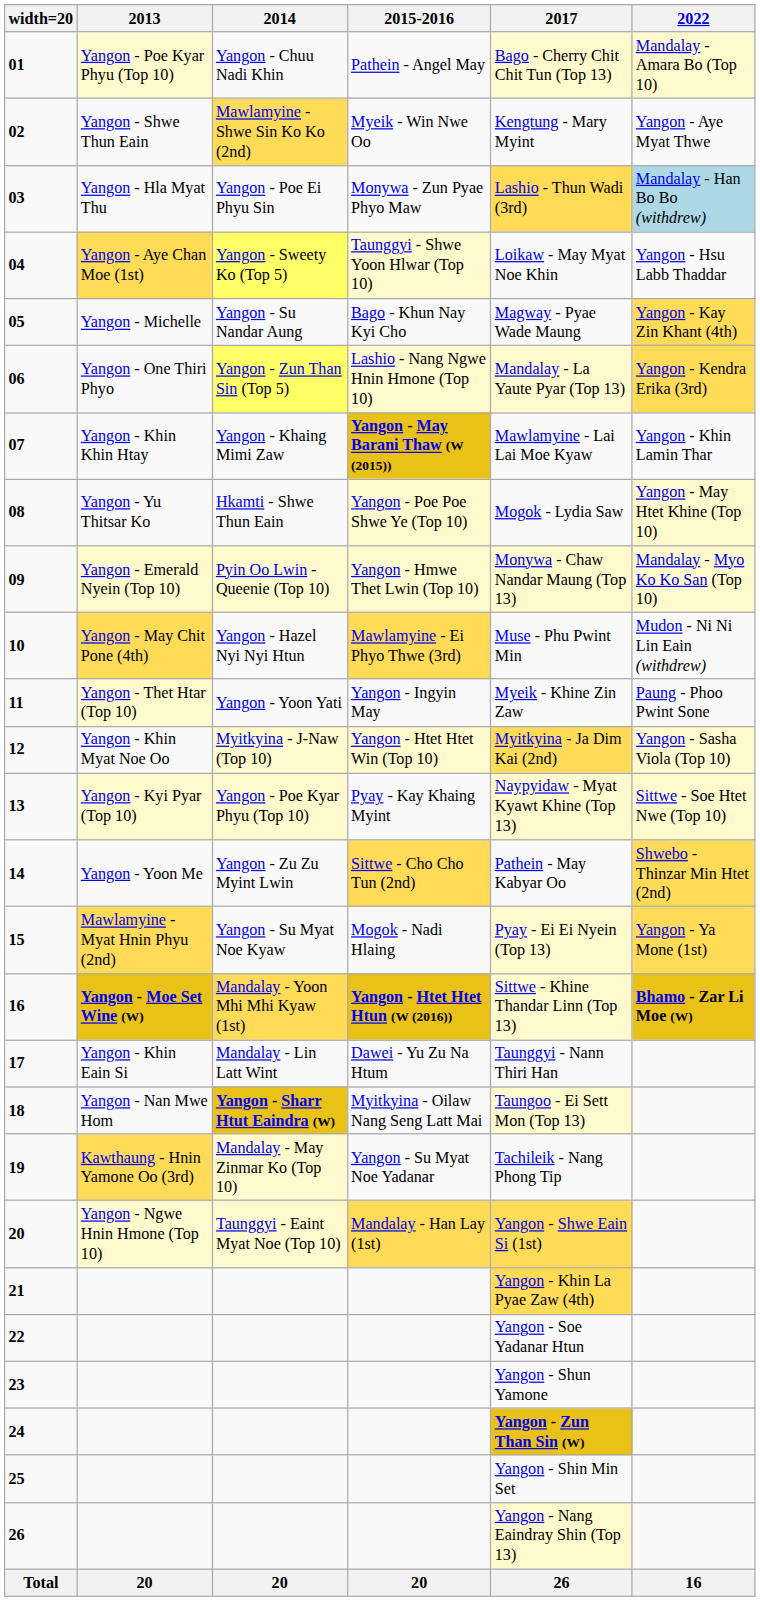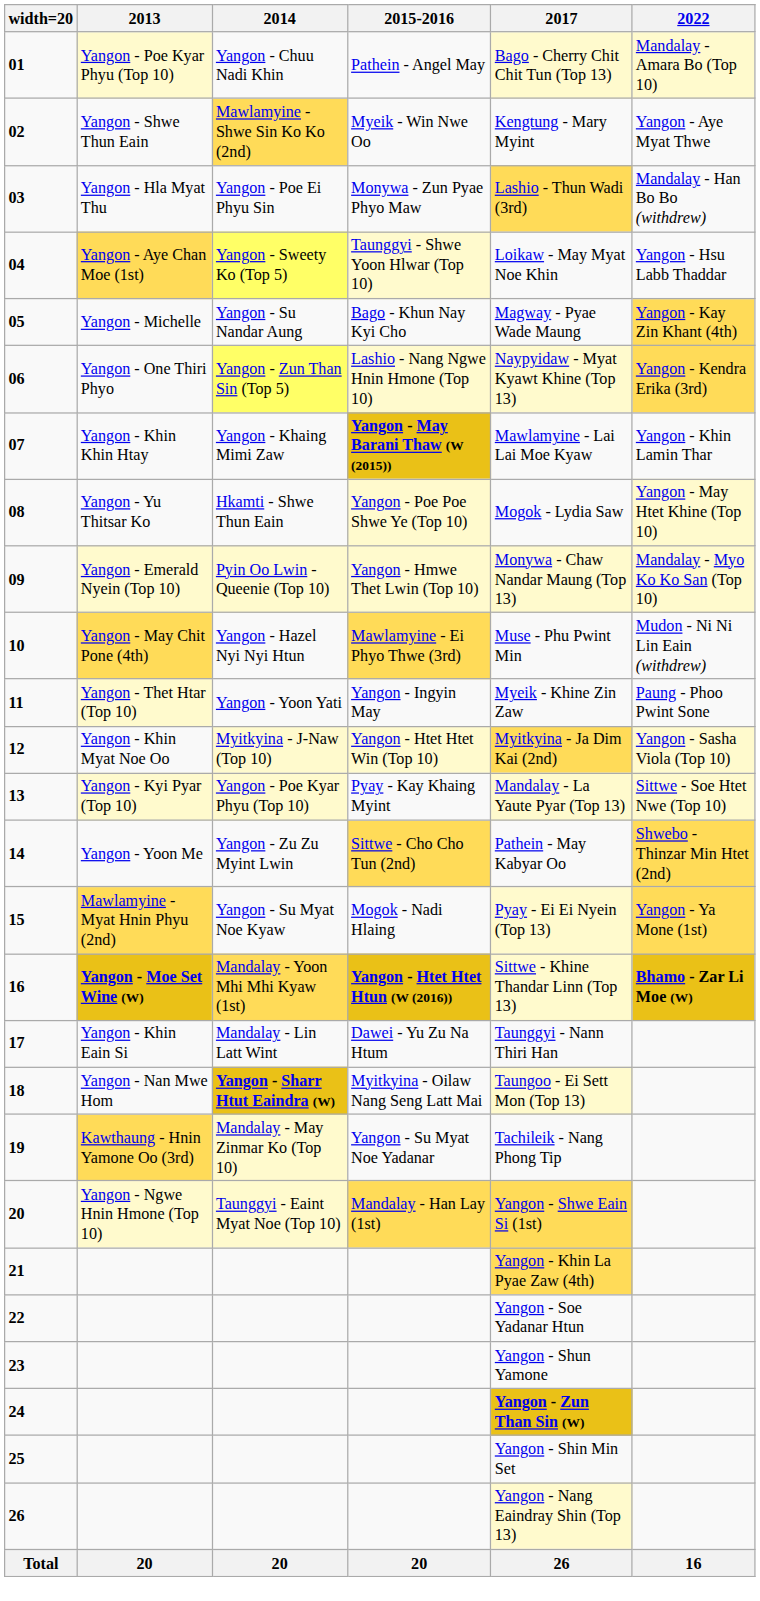(688, 198) lightblue background -> (688, 198) no background
(560, 379) Mandalay - La Yaute Pyar (Top 13) -> (556, 379) Naypyidaw - Myat Kyawt Khine (Top 13)
(556, 806) Naypyidaw - Myat Kyawt Khine (Top 13) -> (560, 796) Mandalay - La Yaute Pyar (Top 13)
